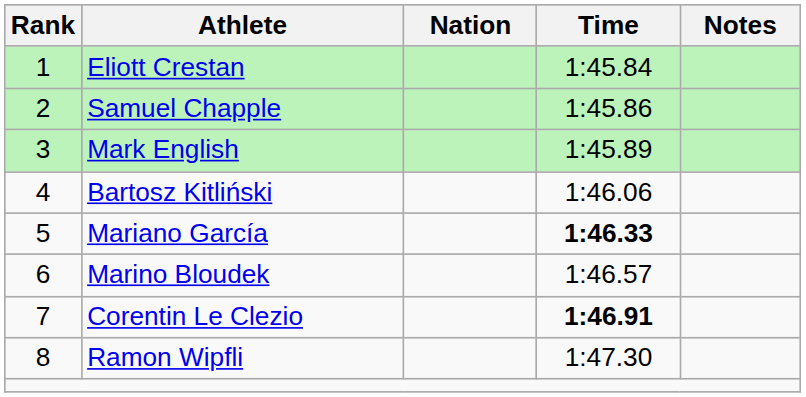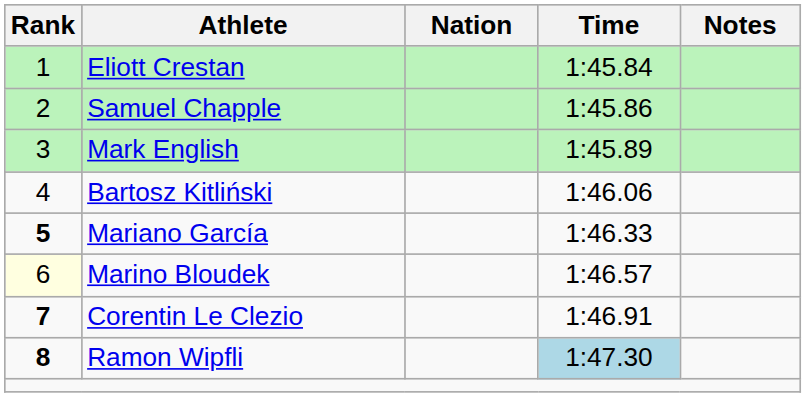(43, 233) normal -> (43, 233) bold
(608, 233) bold -> (609, 233) normal
(43, 274) no background -> (43, 274) lightyellow background
(43, 316) normal -> (43, 316) bold
(608, 316) bold -> (609, 316) normal
(43, 358) normal -> (43, 358) bold
(608, 358) no background -> (609, 358) lightblue background
